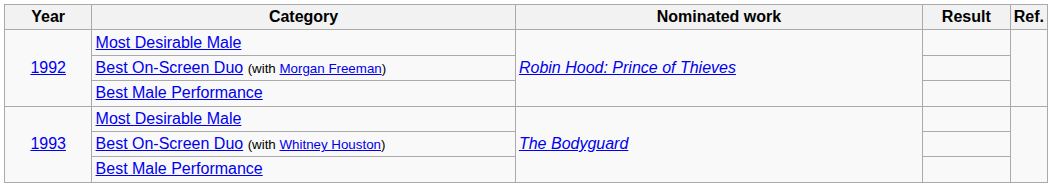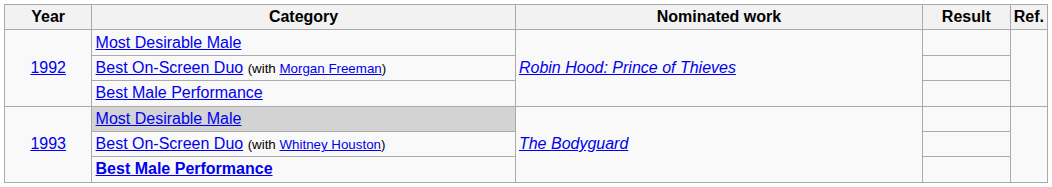(168, 118) no background -> (168, 118) lightgrey background
(179, 169) normal -> (184, 169) bold
